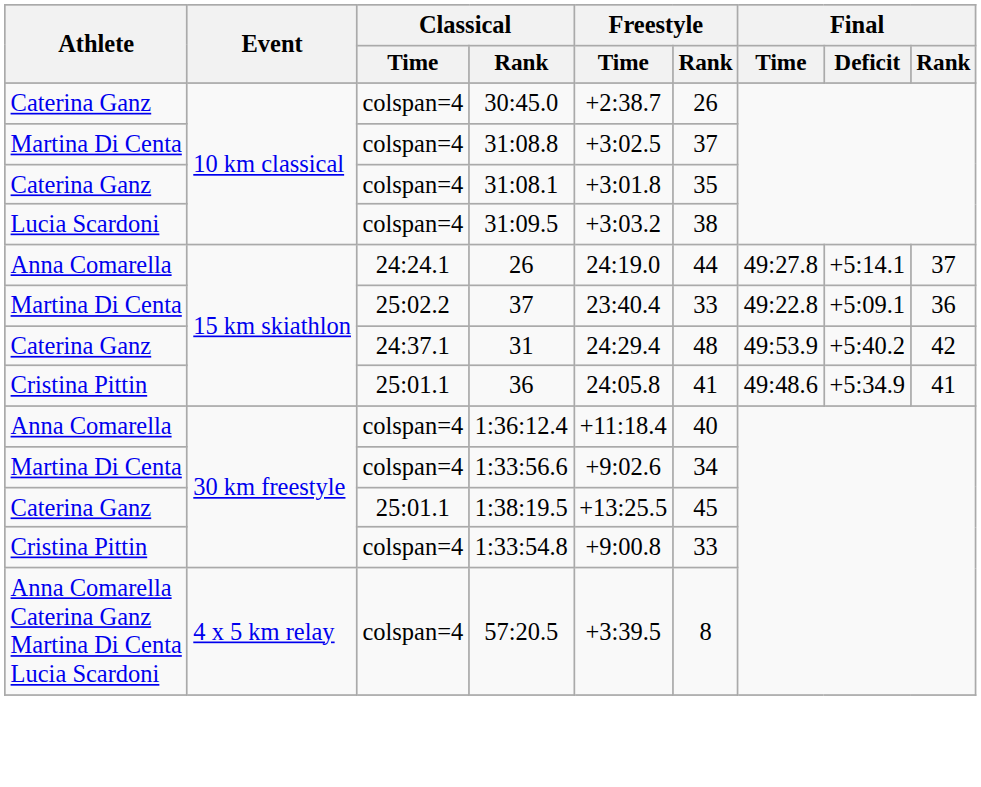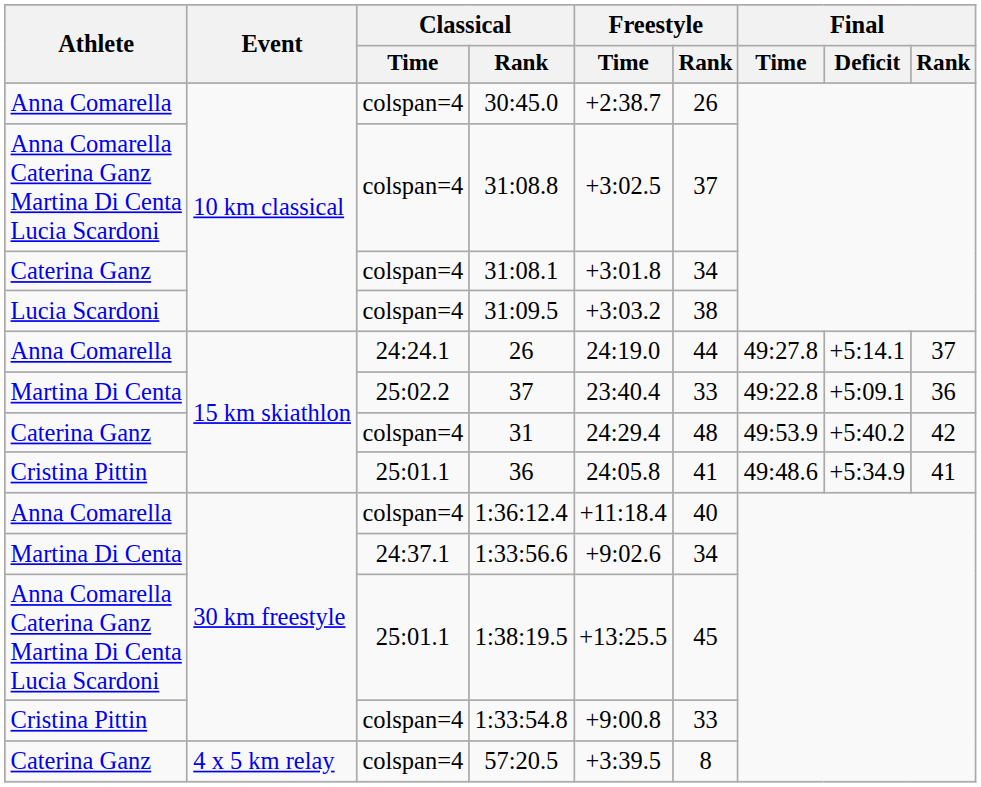(81, 103) Caterina Ganz -> (91, 103) Anna Comarella
(96, 144) Martina Di Centa -> (96, 187) Anna Comarella Caterina Ganz Martina Di Centa Lucia Scardoni
(706, 184) 35 -> (706, 271) 34
(413, 345) 24:37.1 -> (413, 432) colspan=4
(413, 467) colspan=4 -> (413, 553) 24:37.1
(81, 507) Caterina Ganz -> (96, 637) Anna Comarella Caterina Ganz Martina Di Centa Lucia Scardoni
(96, 631) Anna Comarella Caterina Ganz Martina Di Centa Lucia Scardoni -> (81, 761) Caterina Ganz
